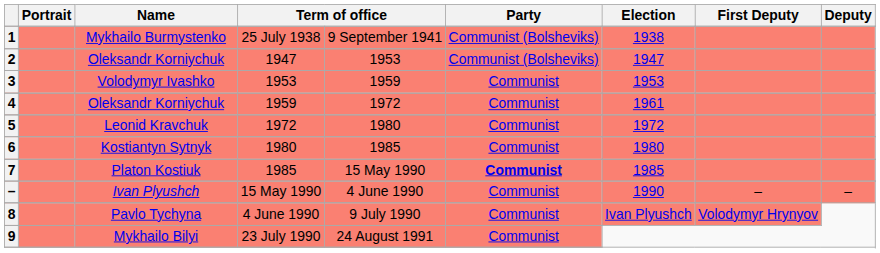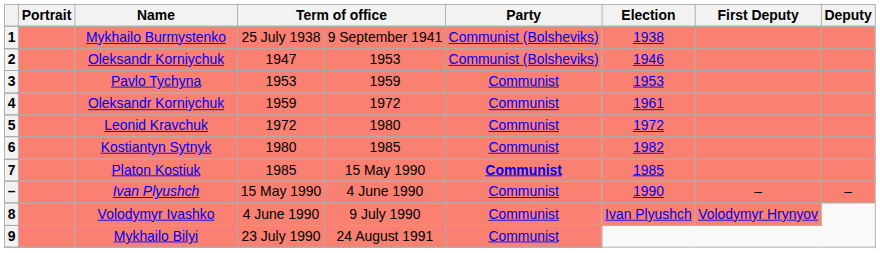(648, 59) 1947 -> (648, 59) 1946
(156, 81) Volodymyr Ivashko -> (156, 81) Pavlo Tychyna
(648, 147) 1980 -> (648, 147) 1982
(156, 214) Pavlo Tychyna -> (156, 214) Volodymyr Ivashko
